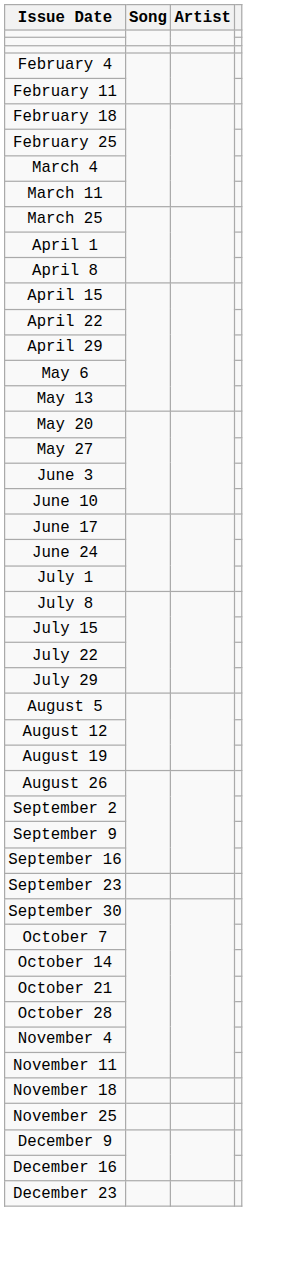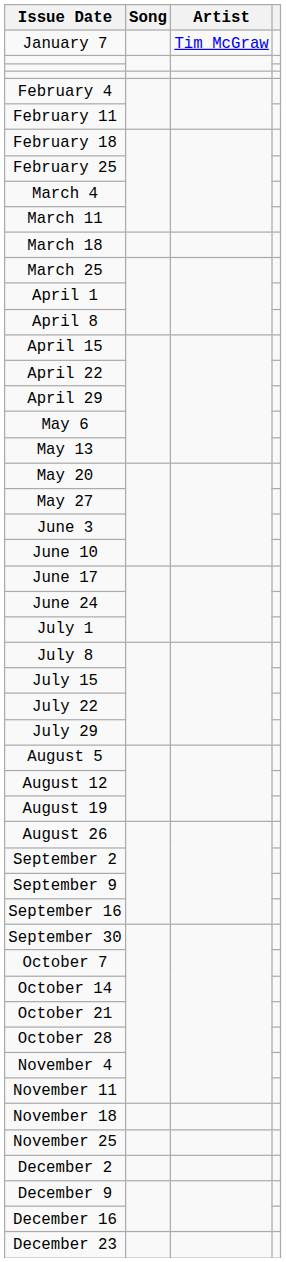+ row: (65, 43)
+ row: (65, 245)
- row: (65, 886)
+ row: (65, 1168)
